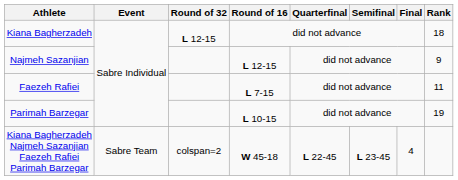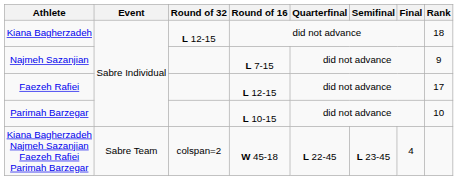(260, 66) L 12-15 -> (260, 66) L 7-15
(260, 92) L 7-15 -> (260, 92) L 12-15
(439, 87) 11 -> (439, 87) 17
(439, 113) 19 -> (439, 113) 10
